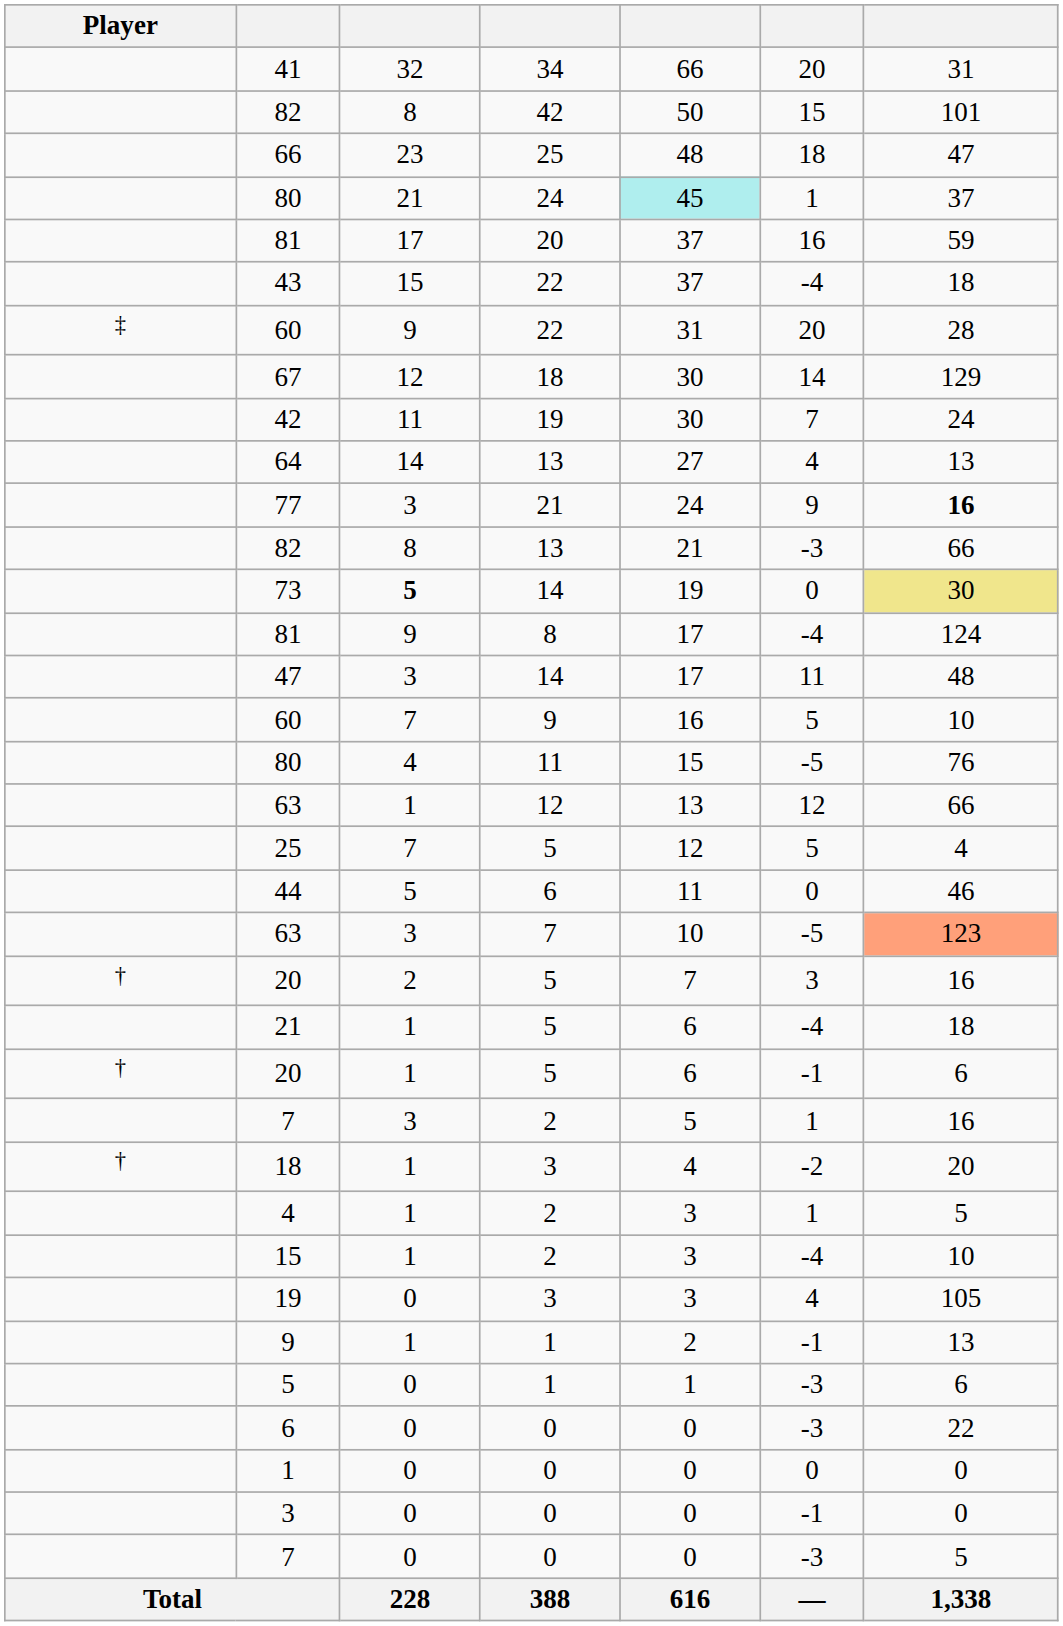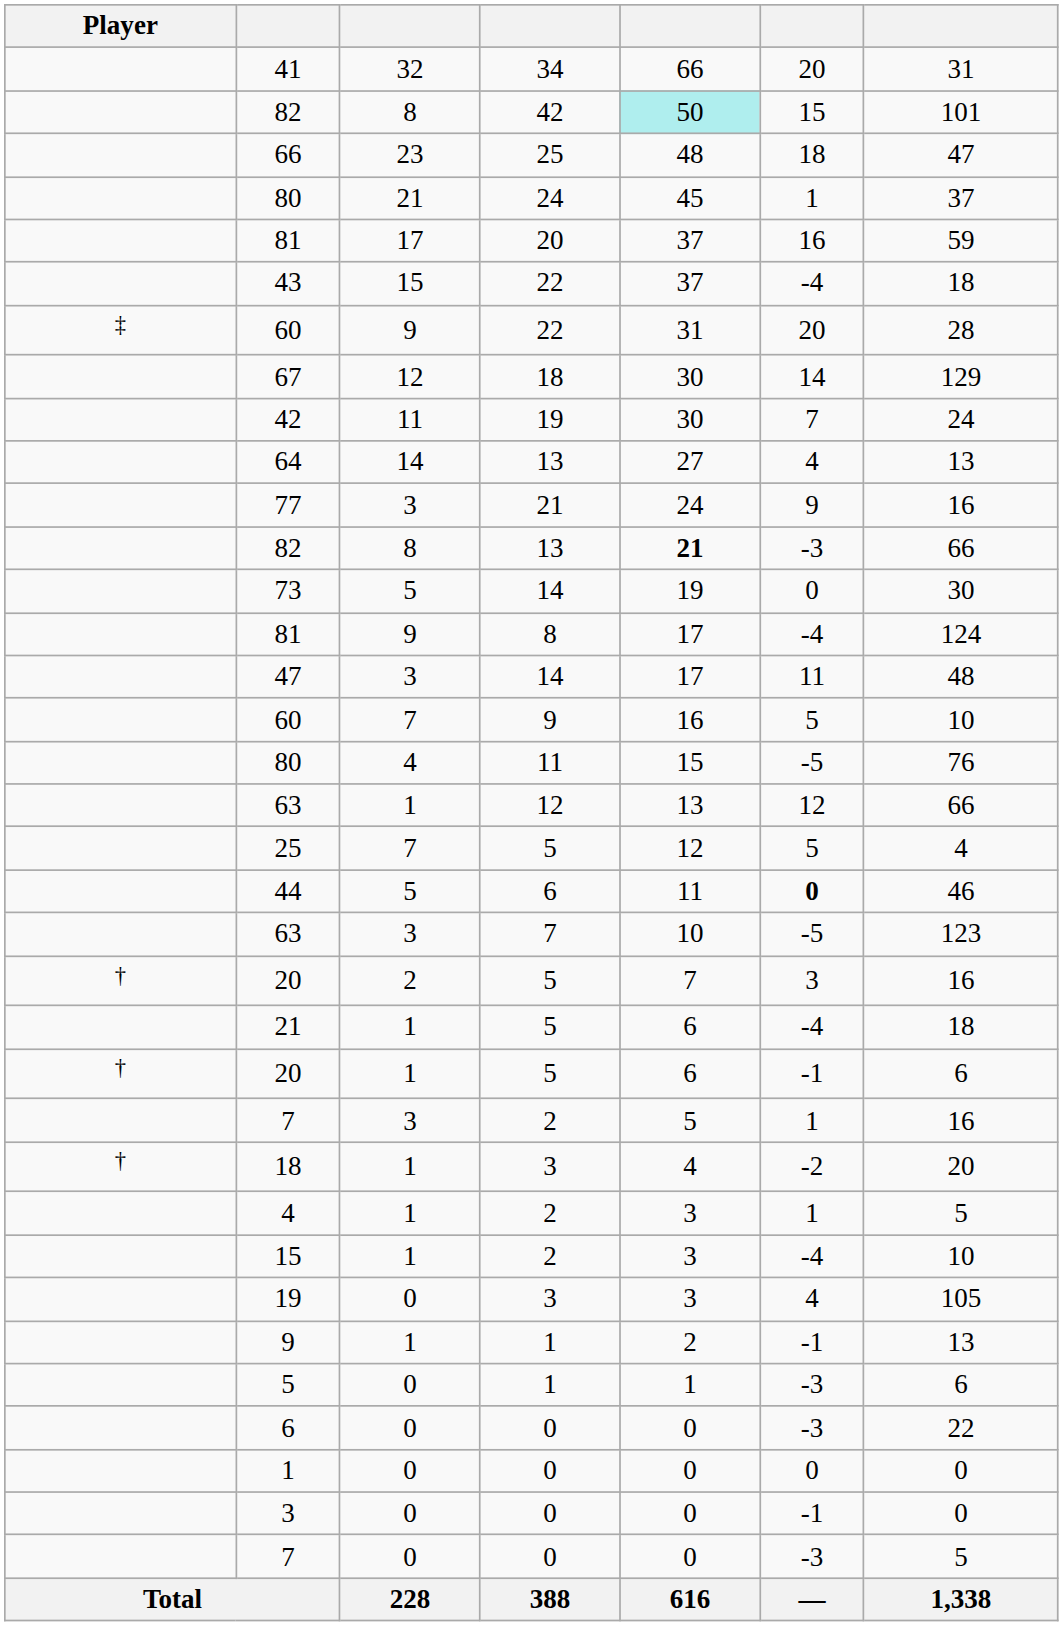(690, 111) no background -> (690, 111) paleturquoise background
(690, 197) paleturquoise background -> (690, 197) no background
(961, 504) bold -> (961, 504) normal
(690, 547) normal -> (690, 547) bold
(410, 590) bold -> (410, 590) normal
(961, 590) khaki background -> (961, 590) no background
(812, 890) normal -> (812, 890) bold
(961, 933) lightsalmon background -> (961, 933) no background
